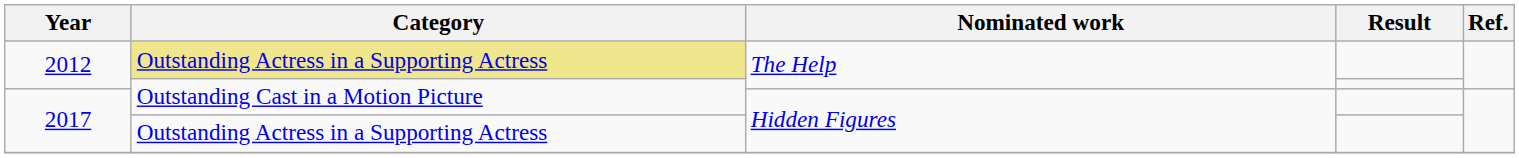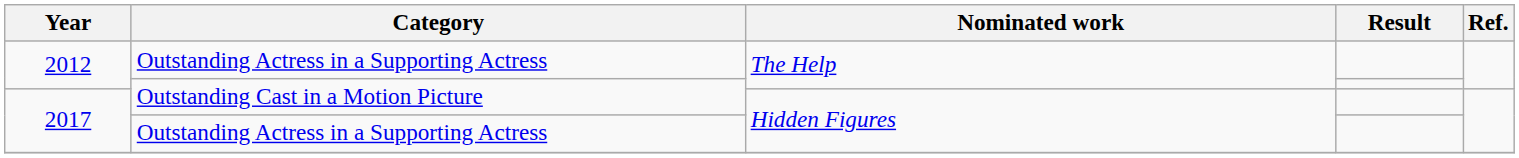(342, 59) khaki background -> (342, 59) no background
